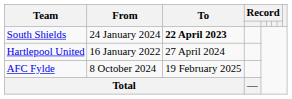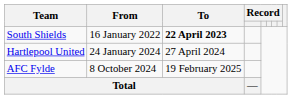(125, 34) 24 January 2024 -> (125, 34) 16 January 2022
(125, 51) 16 January 2022 -> (125, 51) 24 January 2024
